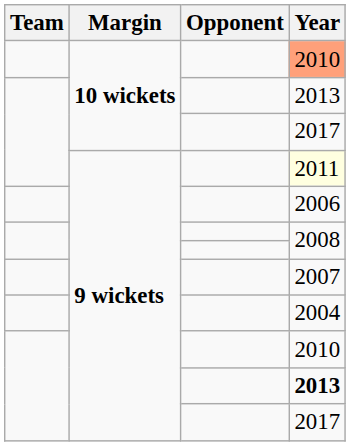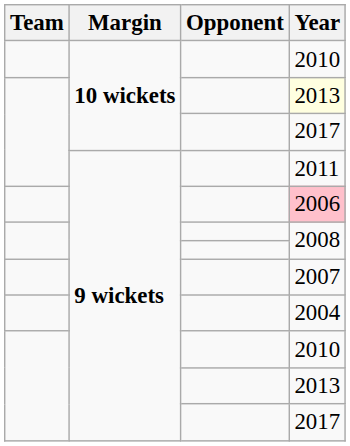(317, 58) lightsalmon background -> (317, 58) no background
(317, 95) no background -> (317, 95) lightyellow background
(317, 167) lightyellow background -> (317, 167) no background
(317, 204) no background -> (317, 204) pink background
(317, 385) bold -> (317, 385) normal
